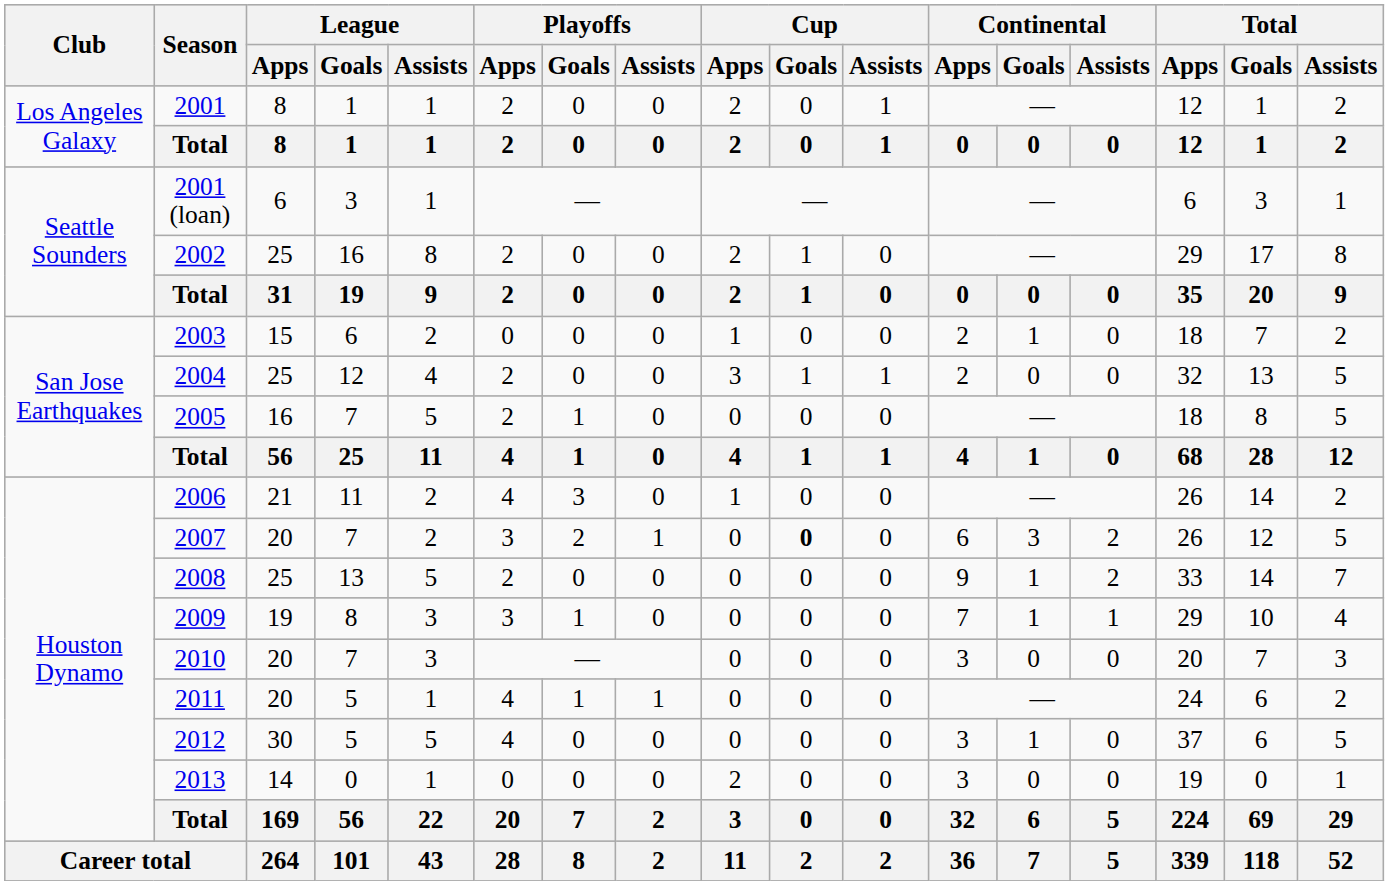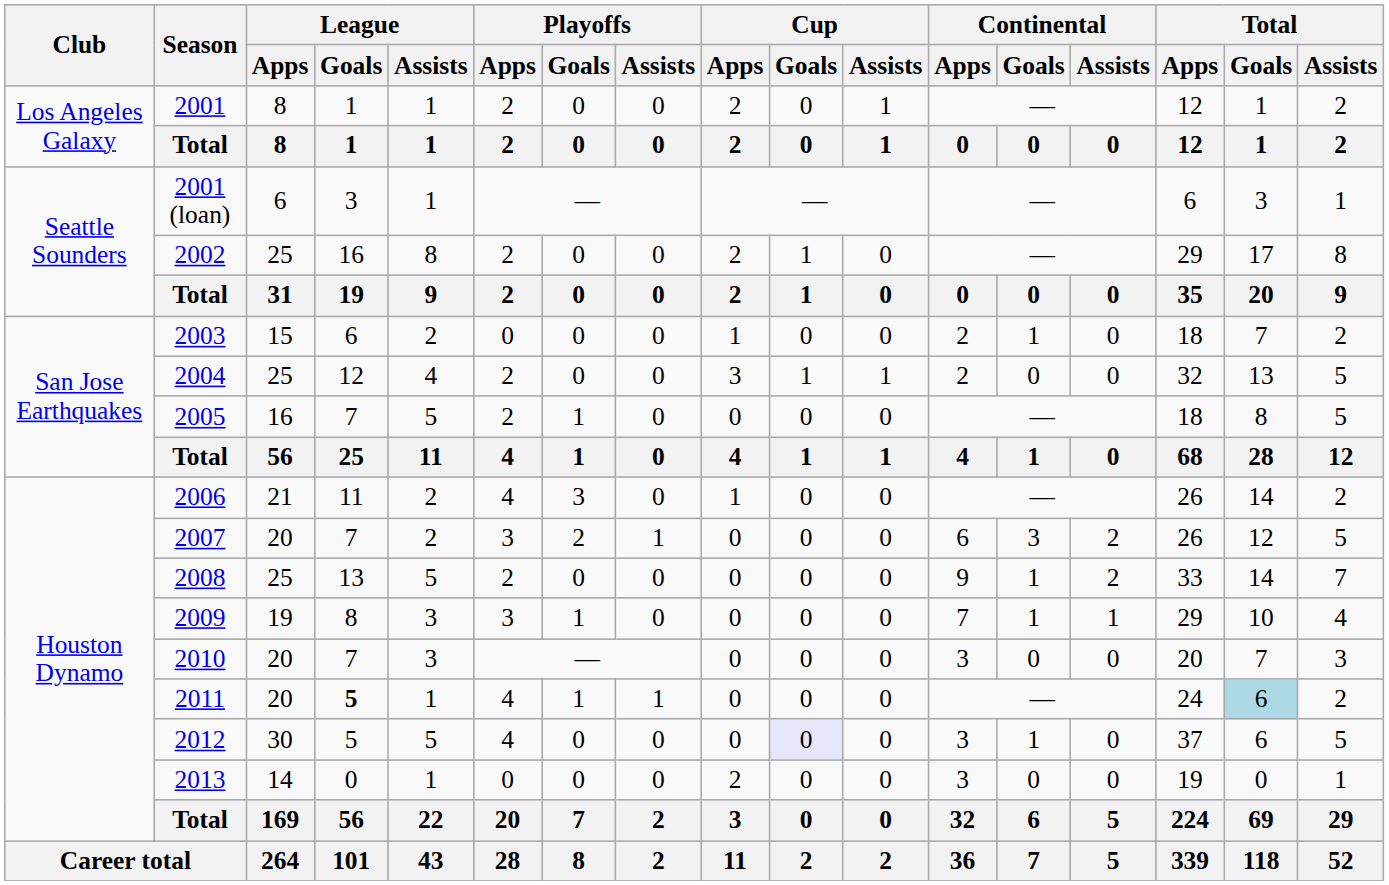(806, 537) bold -> (806, 537) normal
(351, 698) normal -> (351, 698) bold
(1261, 698) no background -> (1261, 698) lightblue background
(806, 739) no background -> (806, 739) lavender background
